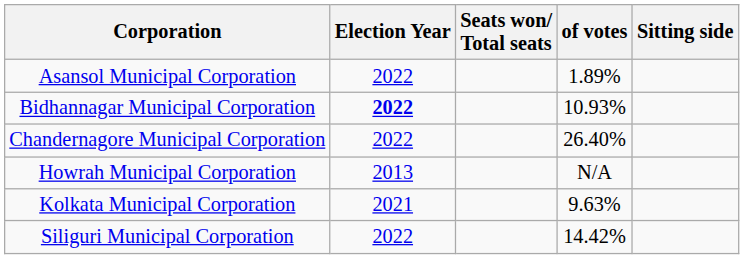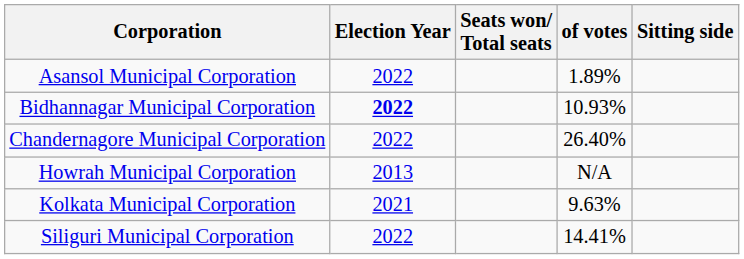(595, 236) 14.42% -> (595, 236) 14.41%
